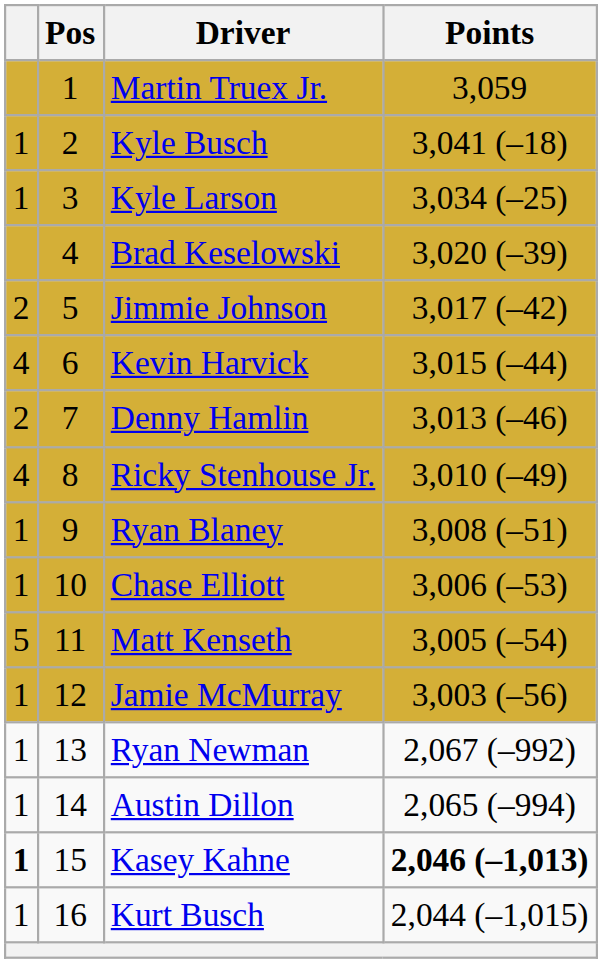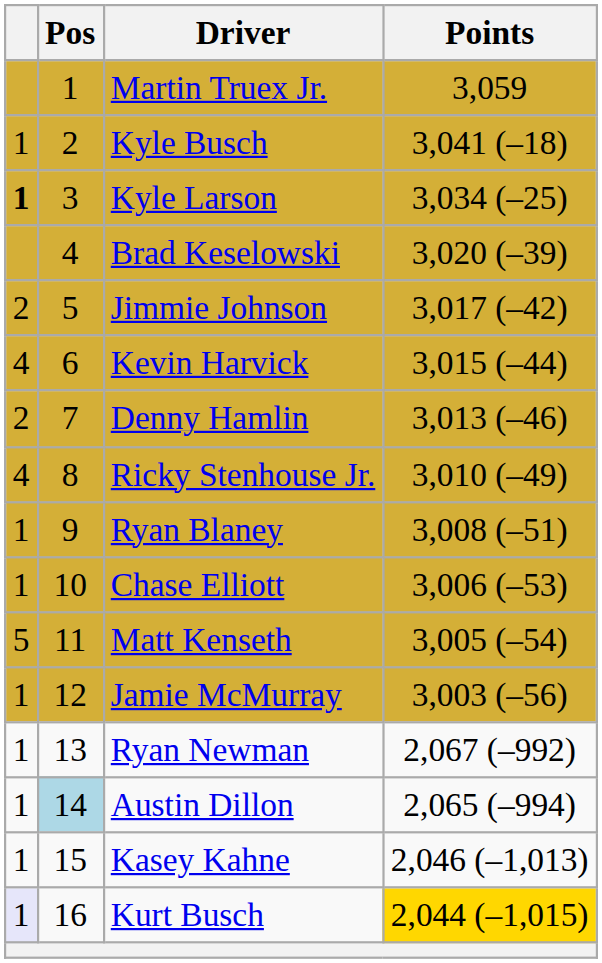(21, 197) normal -> (21, 197) bold
(70, 804) no background -> (70, 804) lightblue background
(21, 859) bold -> (21, 859) normal
(490, 859) bold -> (490, 859) normal
(21, 914) no background -> (21, 914) lavender background
(490, 914) no background -> (490, 914) gold background
